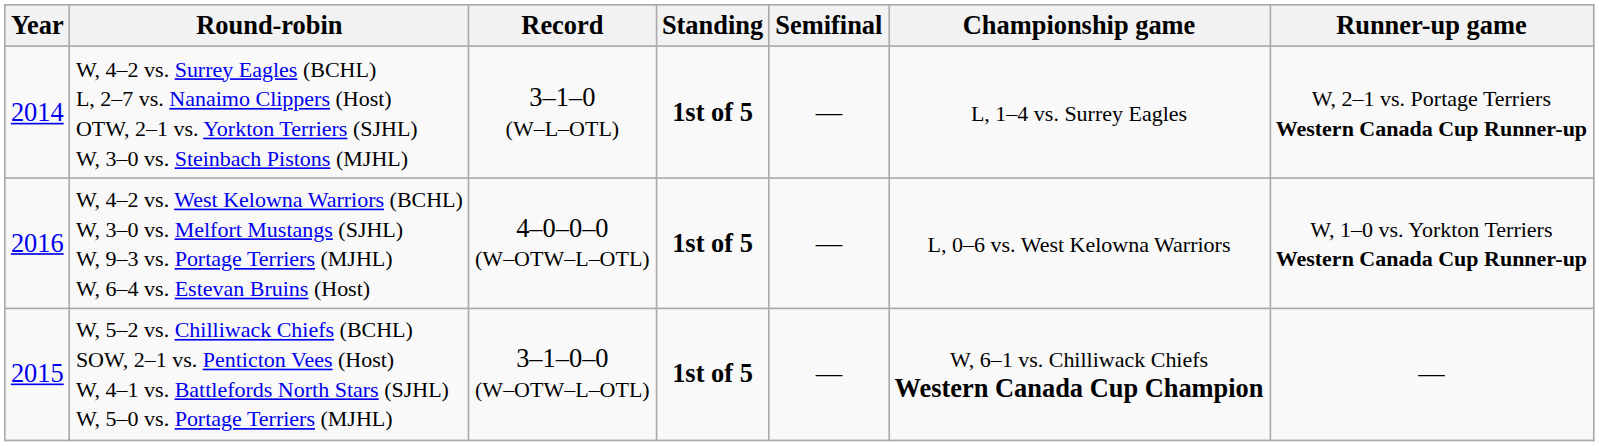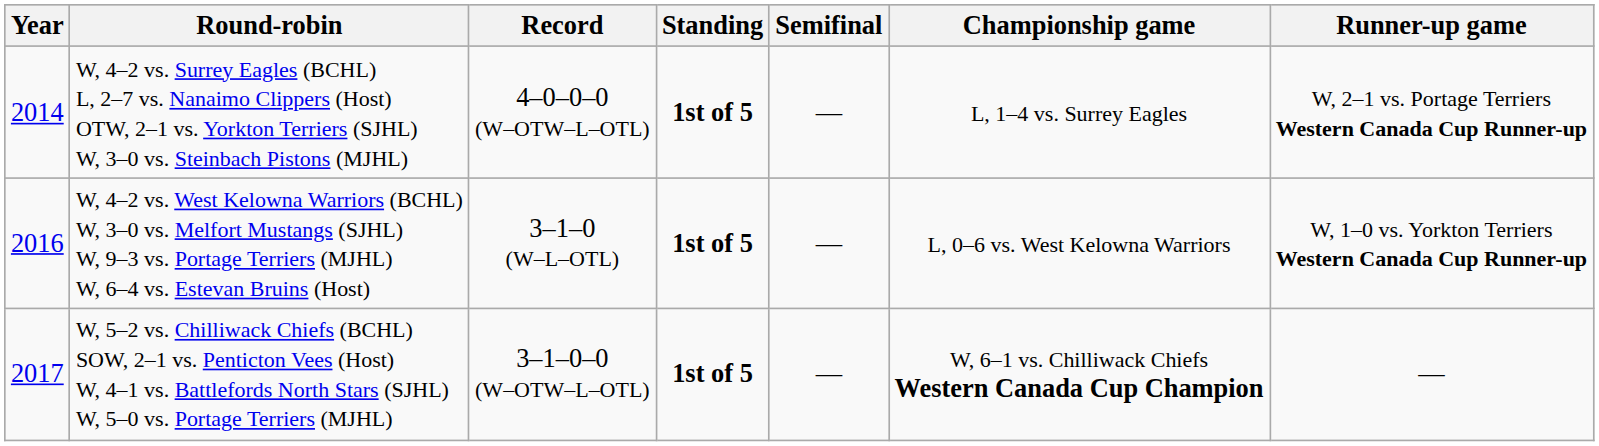(562, 111) 3–1–0 (W–L–OTL) -> (562, 111) 4–0–0–0 (W–OTW–L–OTL)
(562, 242) 4–0–0–0 (W–OTW–L–OTL) -> (562, 242) 3–1–0 (W–L–OTL)
(37, 373) 2015 -> (37, 373) 2017
